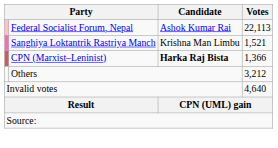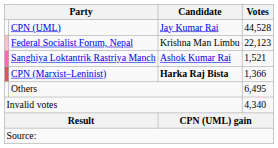+ row: (36, 27)
(196, 27) Ashok Kumar Rai -> (200, 43) Krishna Man Limbu
(257, 27) 22,113 -> (258, 43) 22,123
(200, 43) Krishna Man Limbu -> (196, 58) Ashok Kumar Rai
(255, 74) 3,212 -> (255, 89) 6,495
(255, 89) 4,640 -> (255, 105) 4,340
